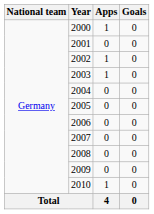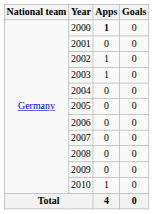(106, 28) normal -> (106, 28) bold
